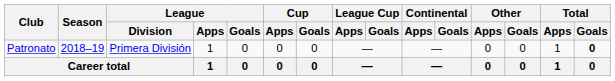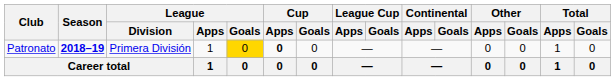(82, 48) normal -> (82, 48) bold
(245, 48) no background -> (245, 48) gold background
(280, 48) normal -> (280, 48) bold
(592, 48) bold -> (592, 48) normal
